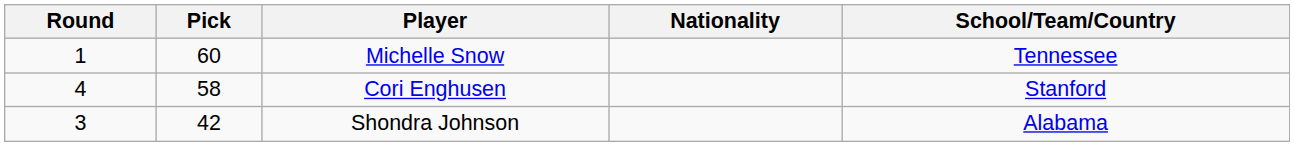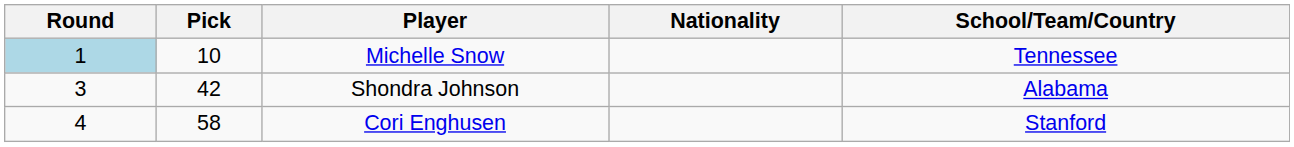(80, 55) no background -> (80, 55) lightblue background
(209, 55) 60 -> (209, 55) 10
rows swapped: (435, 123) <-> (435, 89)
